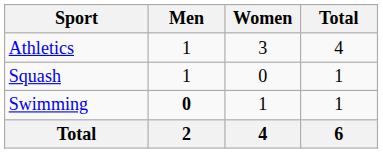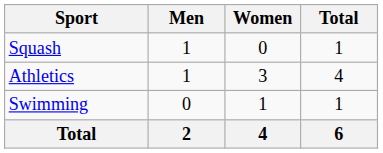rows swapped: (41, 47) <-> (35, 76)
(187, 104) bold -> (187, 104) normal
